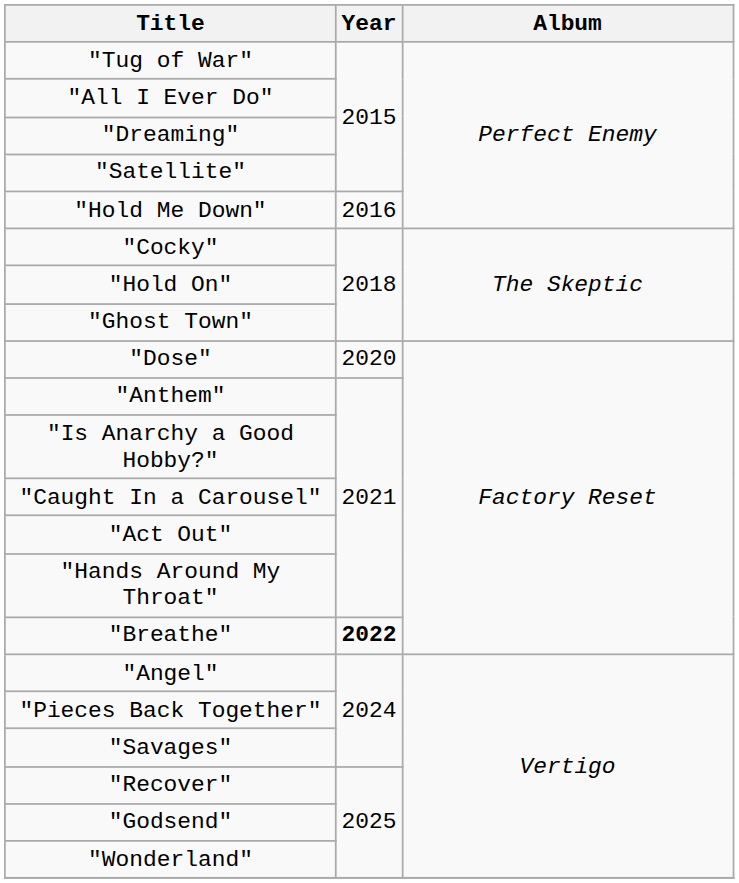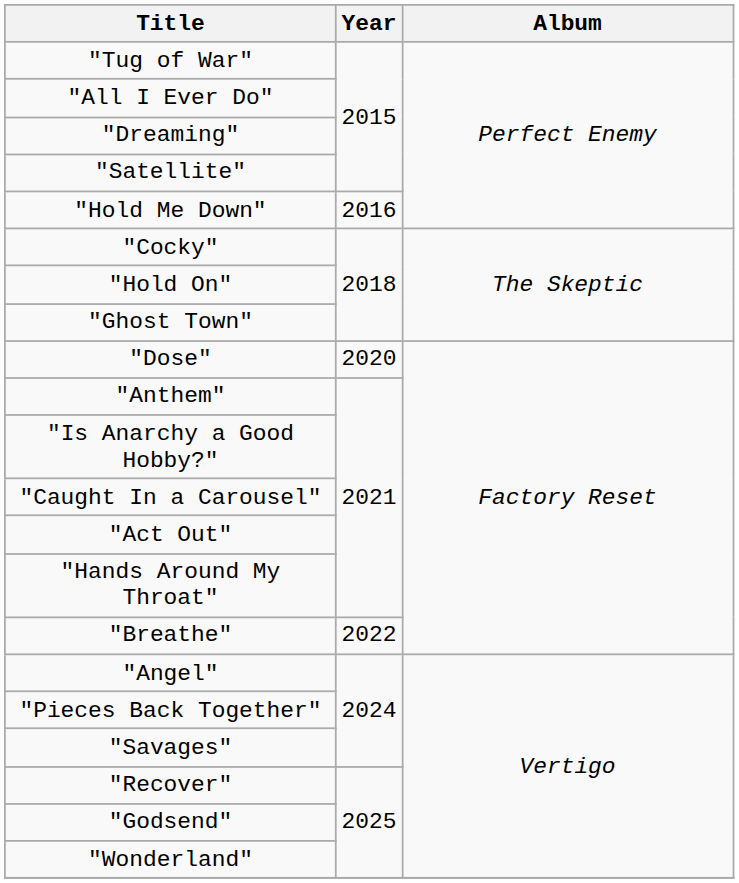(369, 636) bold -> (369, 636) normal
